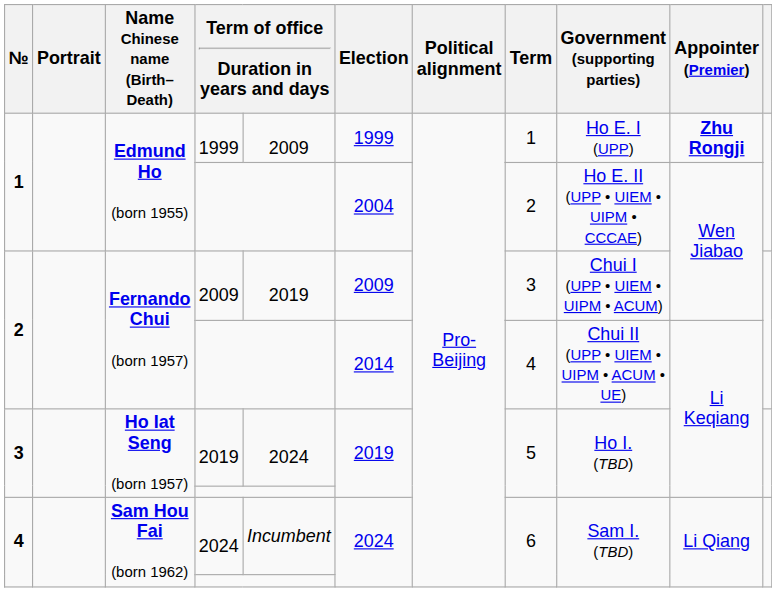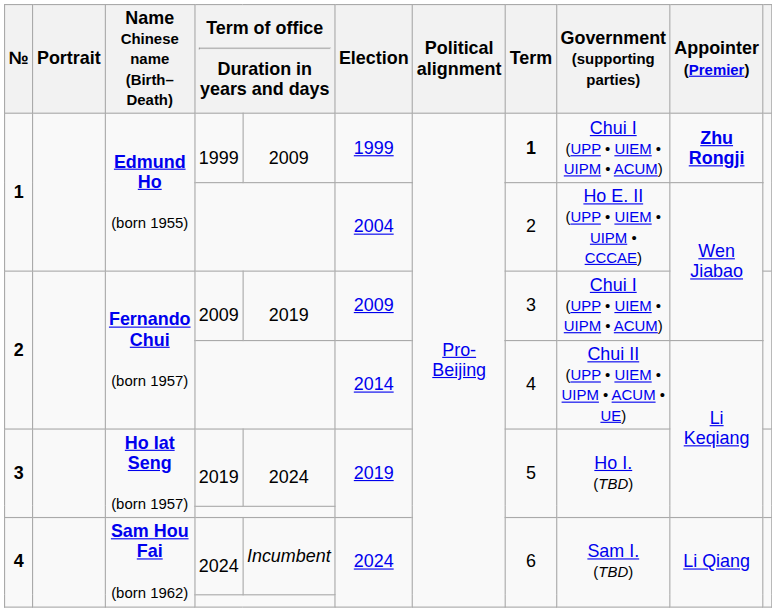(531, 137) normal -> (531, 147) bold
(613, 137) Ho E. I (UPP) -> (613, 147) Chui I (UPP • UIEM • UIPM • ACUM)
